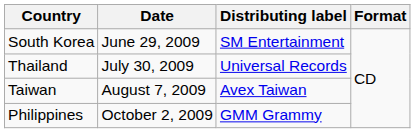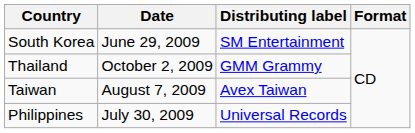(148, 66) July 30, 2009 -> (157, 66) October 2, 2009
(283, 66) Universal Records -> (271, 66) GMM Grammy
(157, 115) October 2, 2009 -> (148, 115) July 30, 2009
(271, 115) GMM Grammy -> (283, 115) Universal Records
